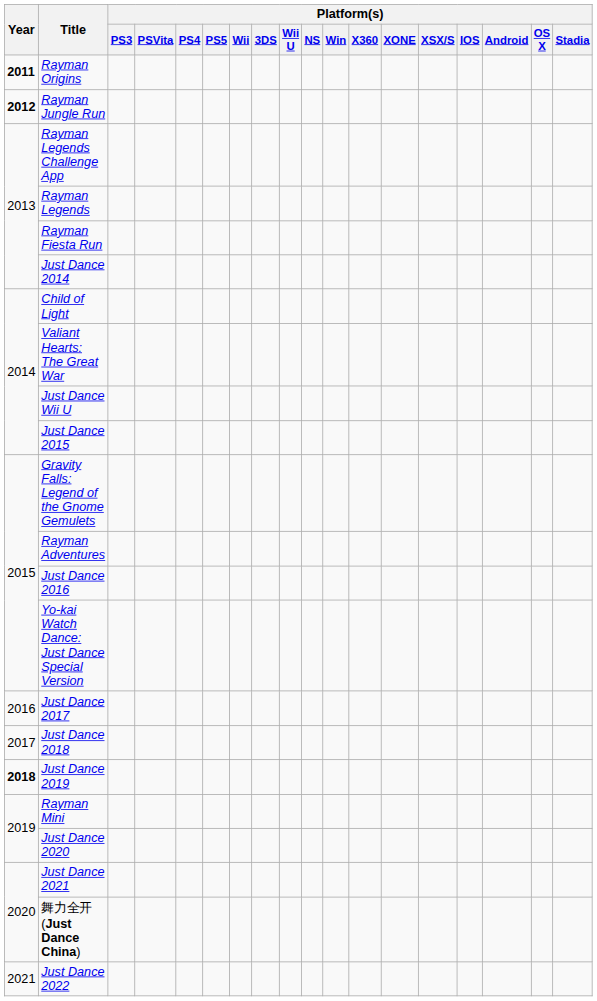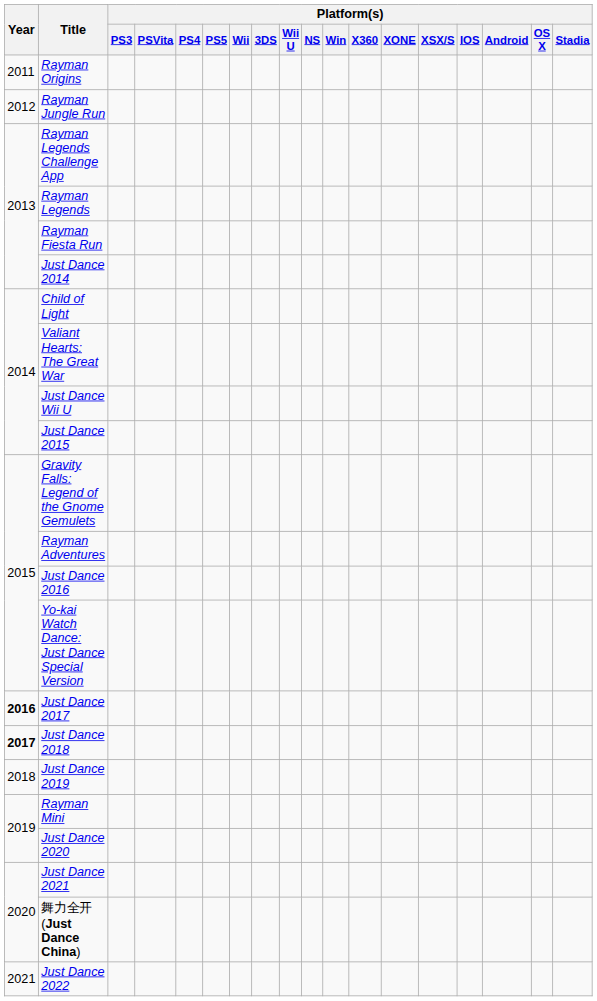(21, 72) bold -> (21, 72) normal
(21, 106) bold -> (21, 106) normal
(21, 708) normal -> (21, 708) bold
(21, 742) normal -> (21, 742) bold
(21, 776) bold -> (21, 776) normal
